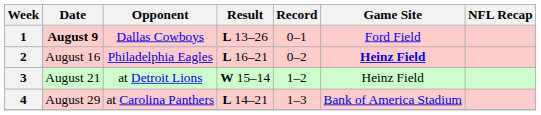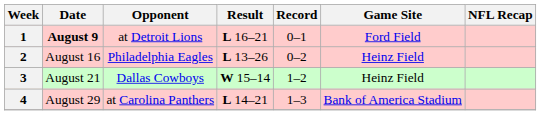(160, 36) Dallas Cowboys -> (160, 36) at Detroit Lions
(245, 36) L 13–26 -> (245, 36) L 16–21
(245, 57) L 16–21 -> (245, 57) L 13–26
(393, 57) bold -> (393, 57) normal
(160, 78) at Detroit Lions -> (160, 78) Dallas Cowboys
